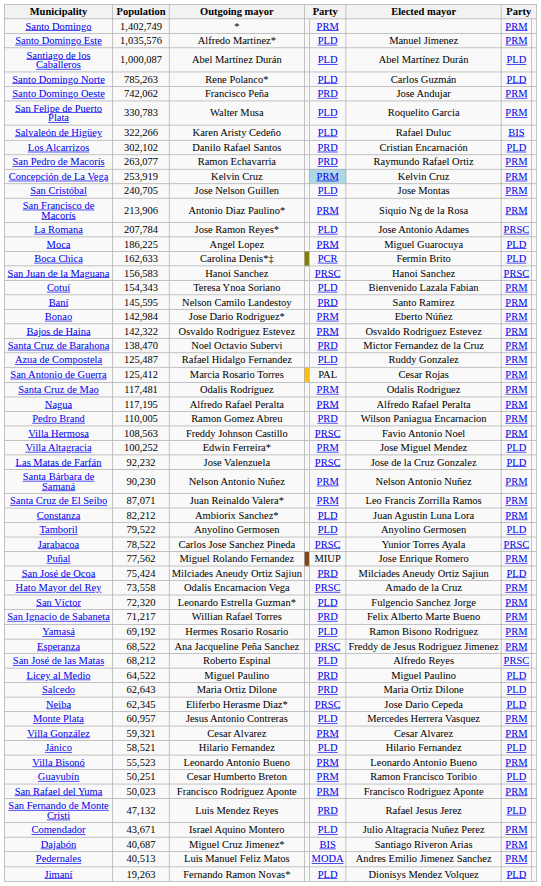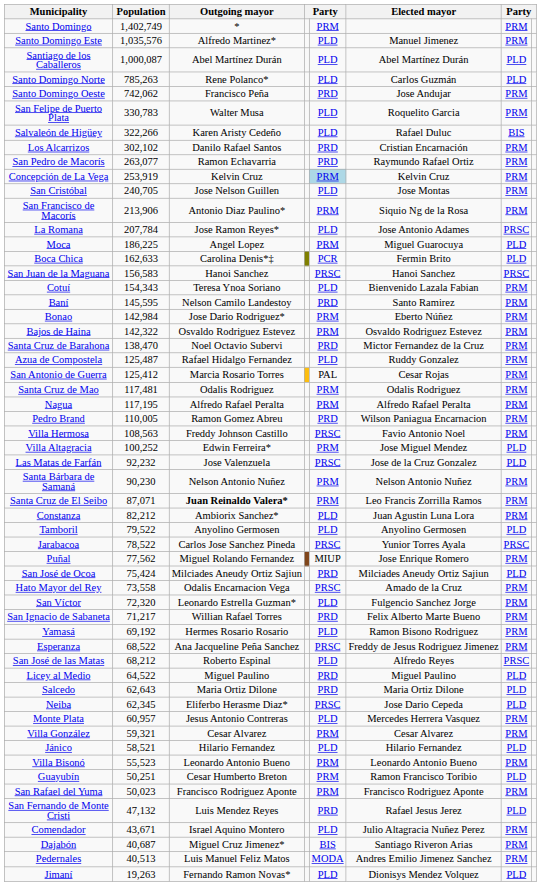(516, 147) PLD -> (516, 147) PRM
(237, 501) normal -> (237, 501) bold
